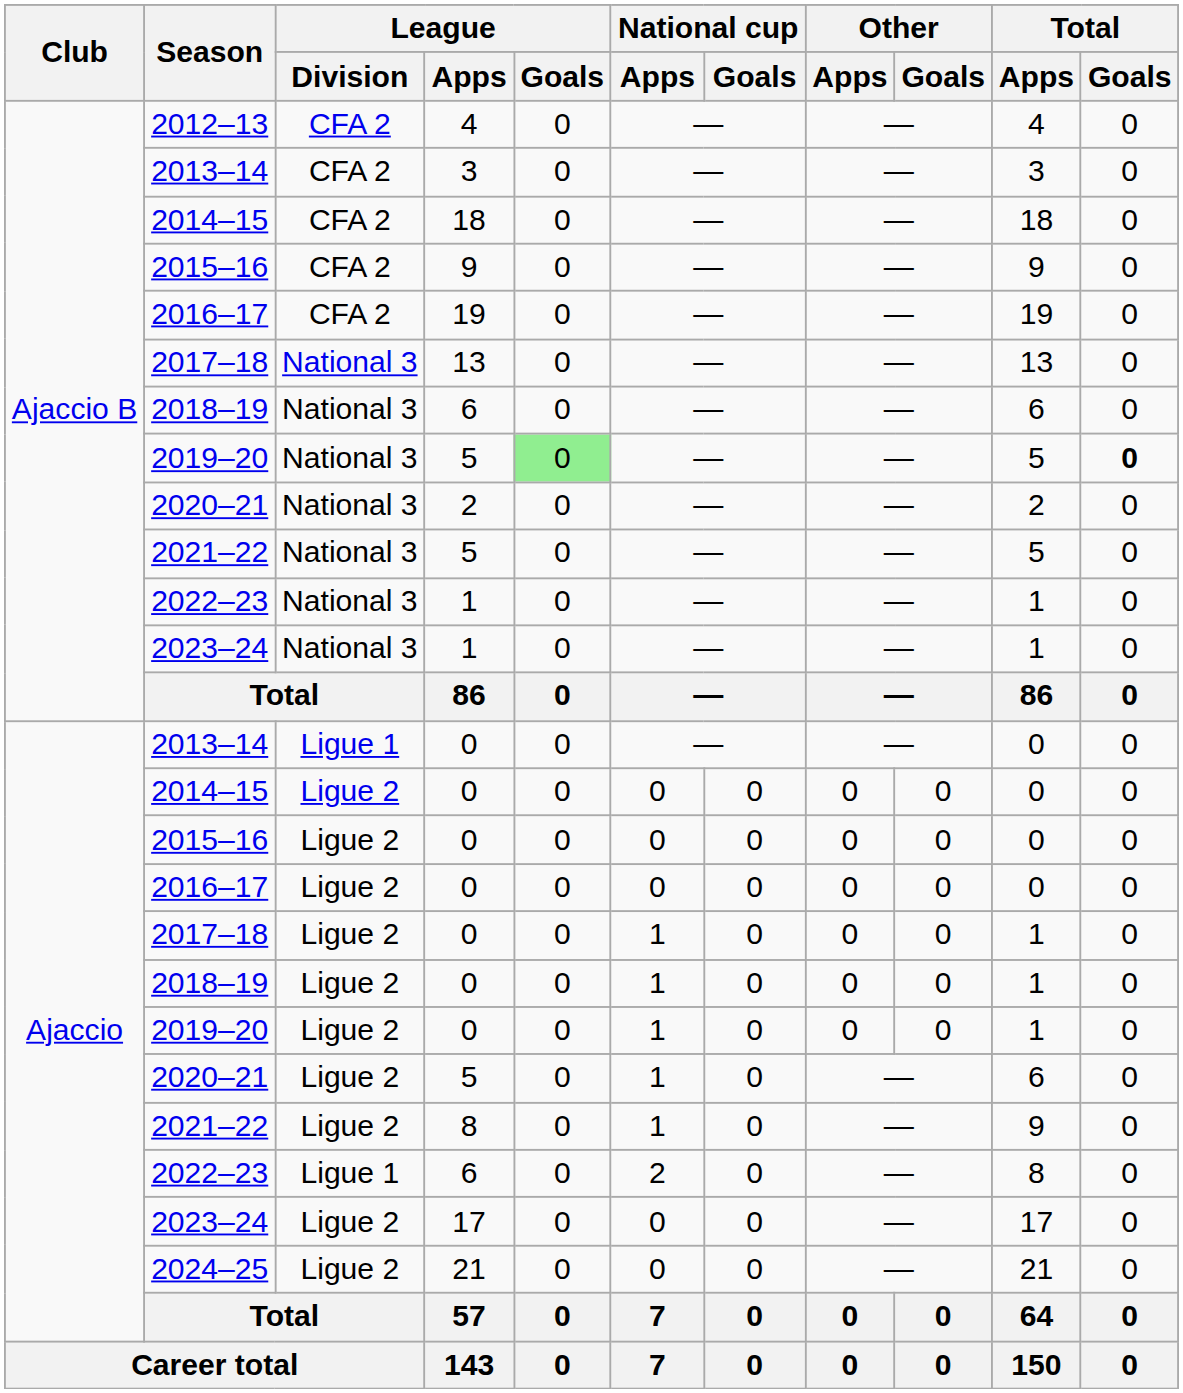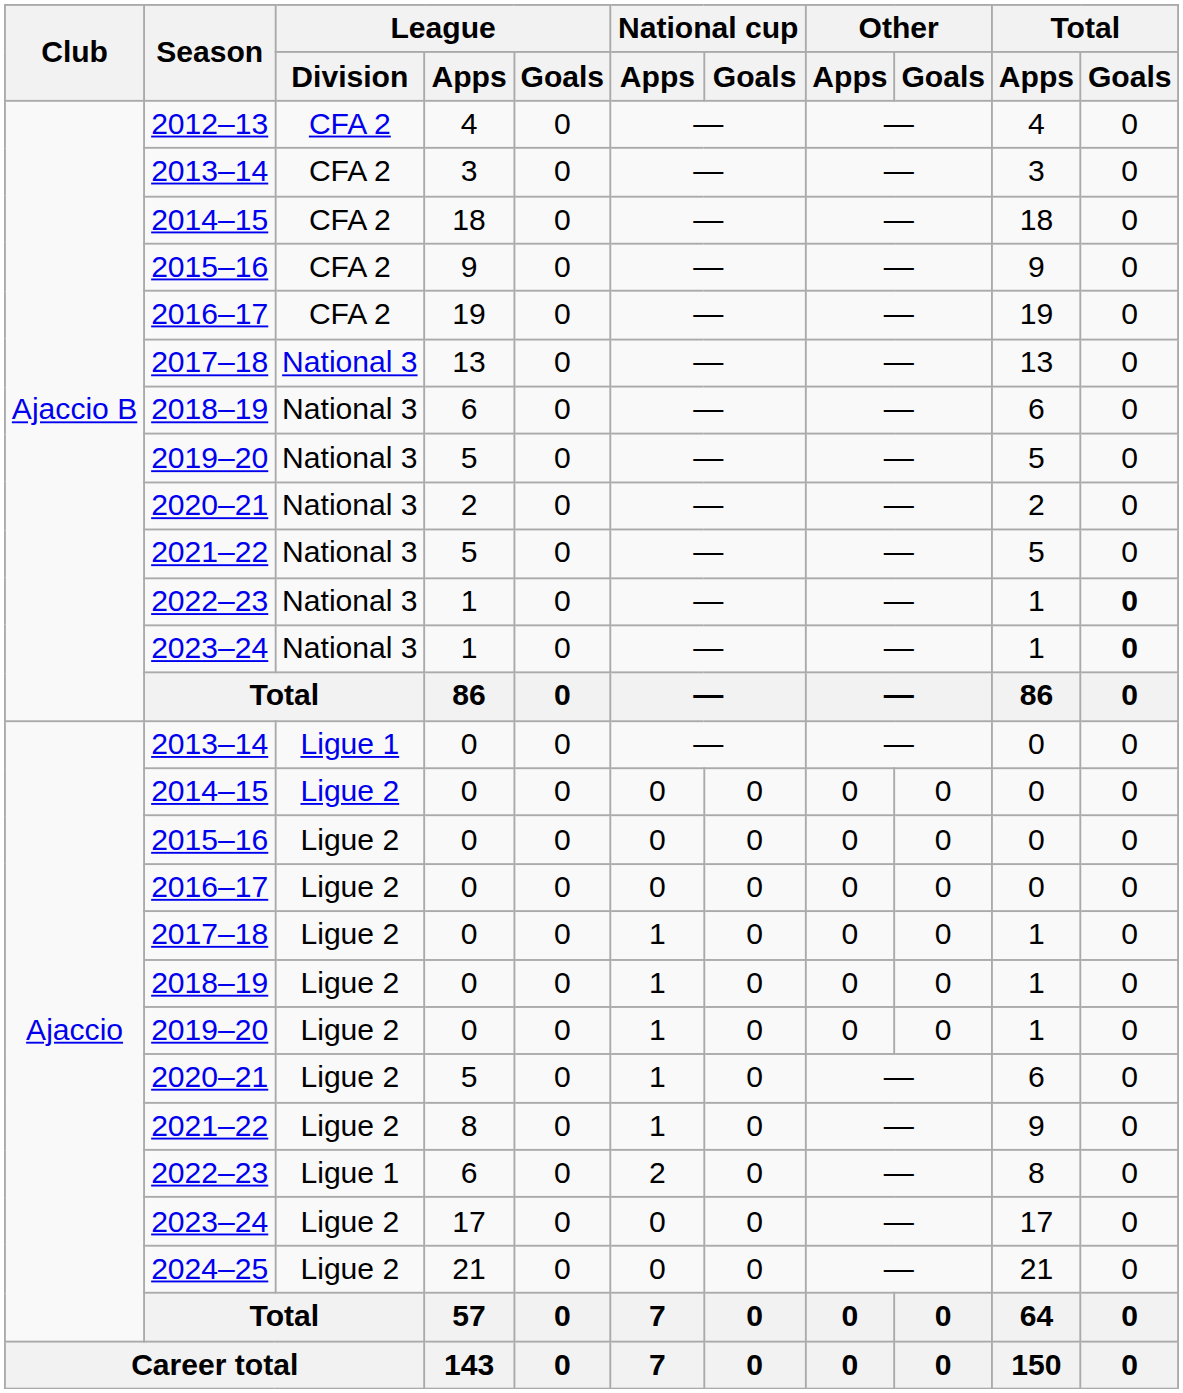(562, 457) lightgreen background -> (562, 457) no background
(1130, 457) bold -> (1130, 457) normal
(1130, 600) normal -> (1130, 600) bold
(1130, 648) normal -> (1130, 648) bold
